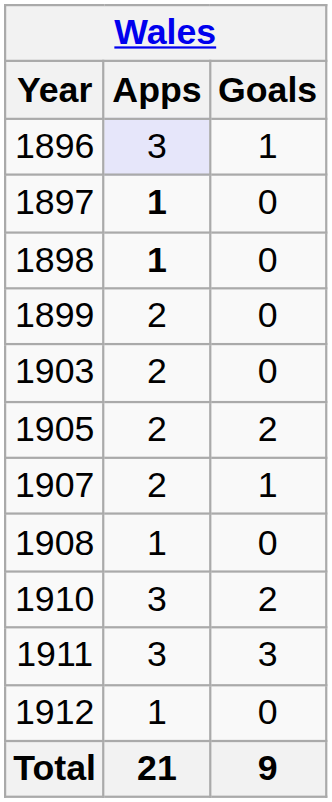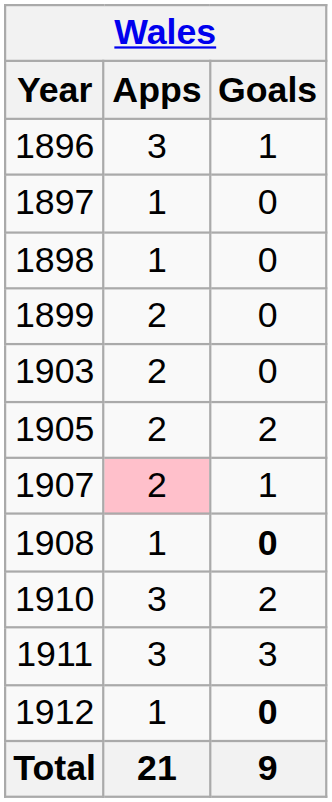(157, 145) lavender background -> (157, 145) no background
(157, 202) bold -> (157, 202) normal
(157, 259) bold -> (157, 259) normal
(157, 485) no background -> (157, 485) pink background
(268, 542) normal -> (268, 542) bold
(268, 711) normal -> (268, 711) bold
